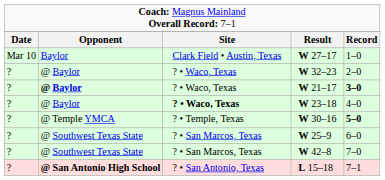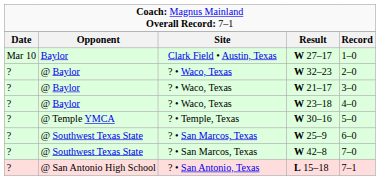(61, 87) bold -> (60, 87) normal
(354, 87) bold -> (349, 87) normal
(206, 103) bold -> (200, 103) normal
(354, 119) bold -> (349, 119) normal
(101, 167) bold -> (98, 167) normal
